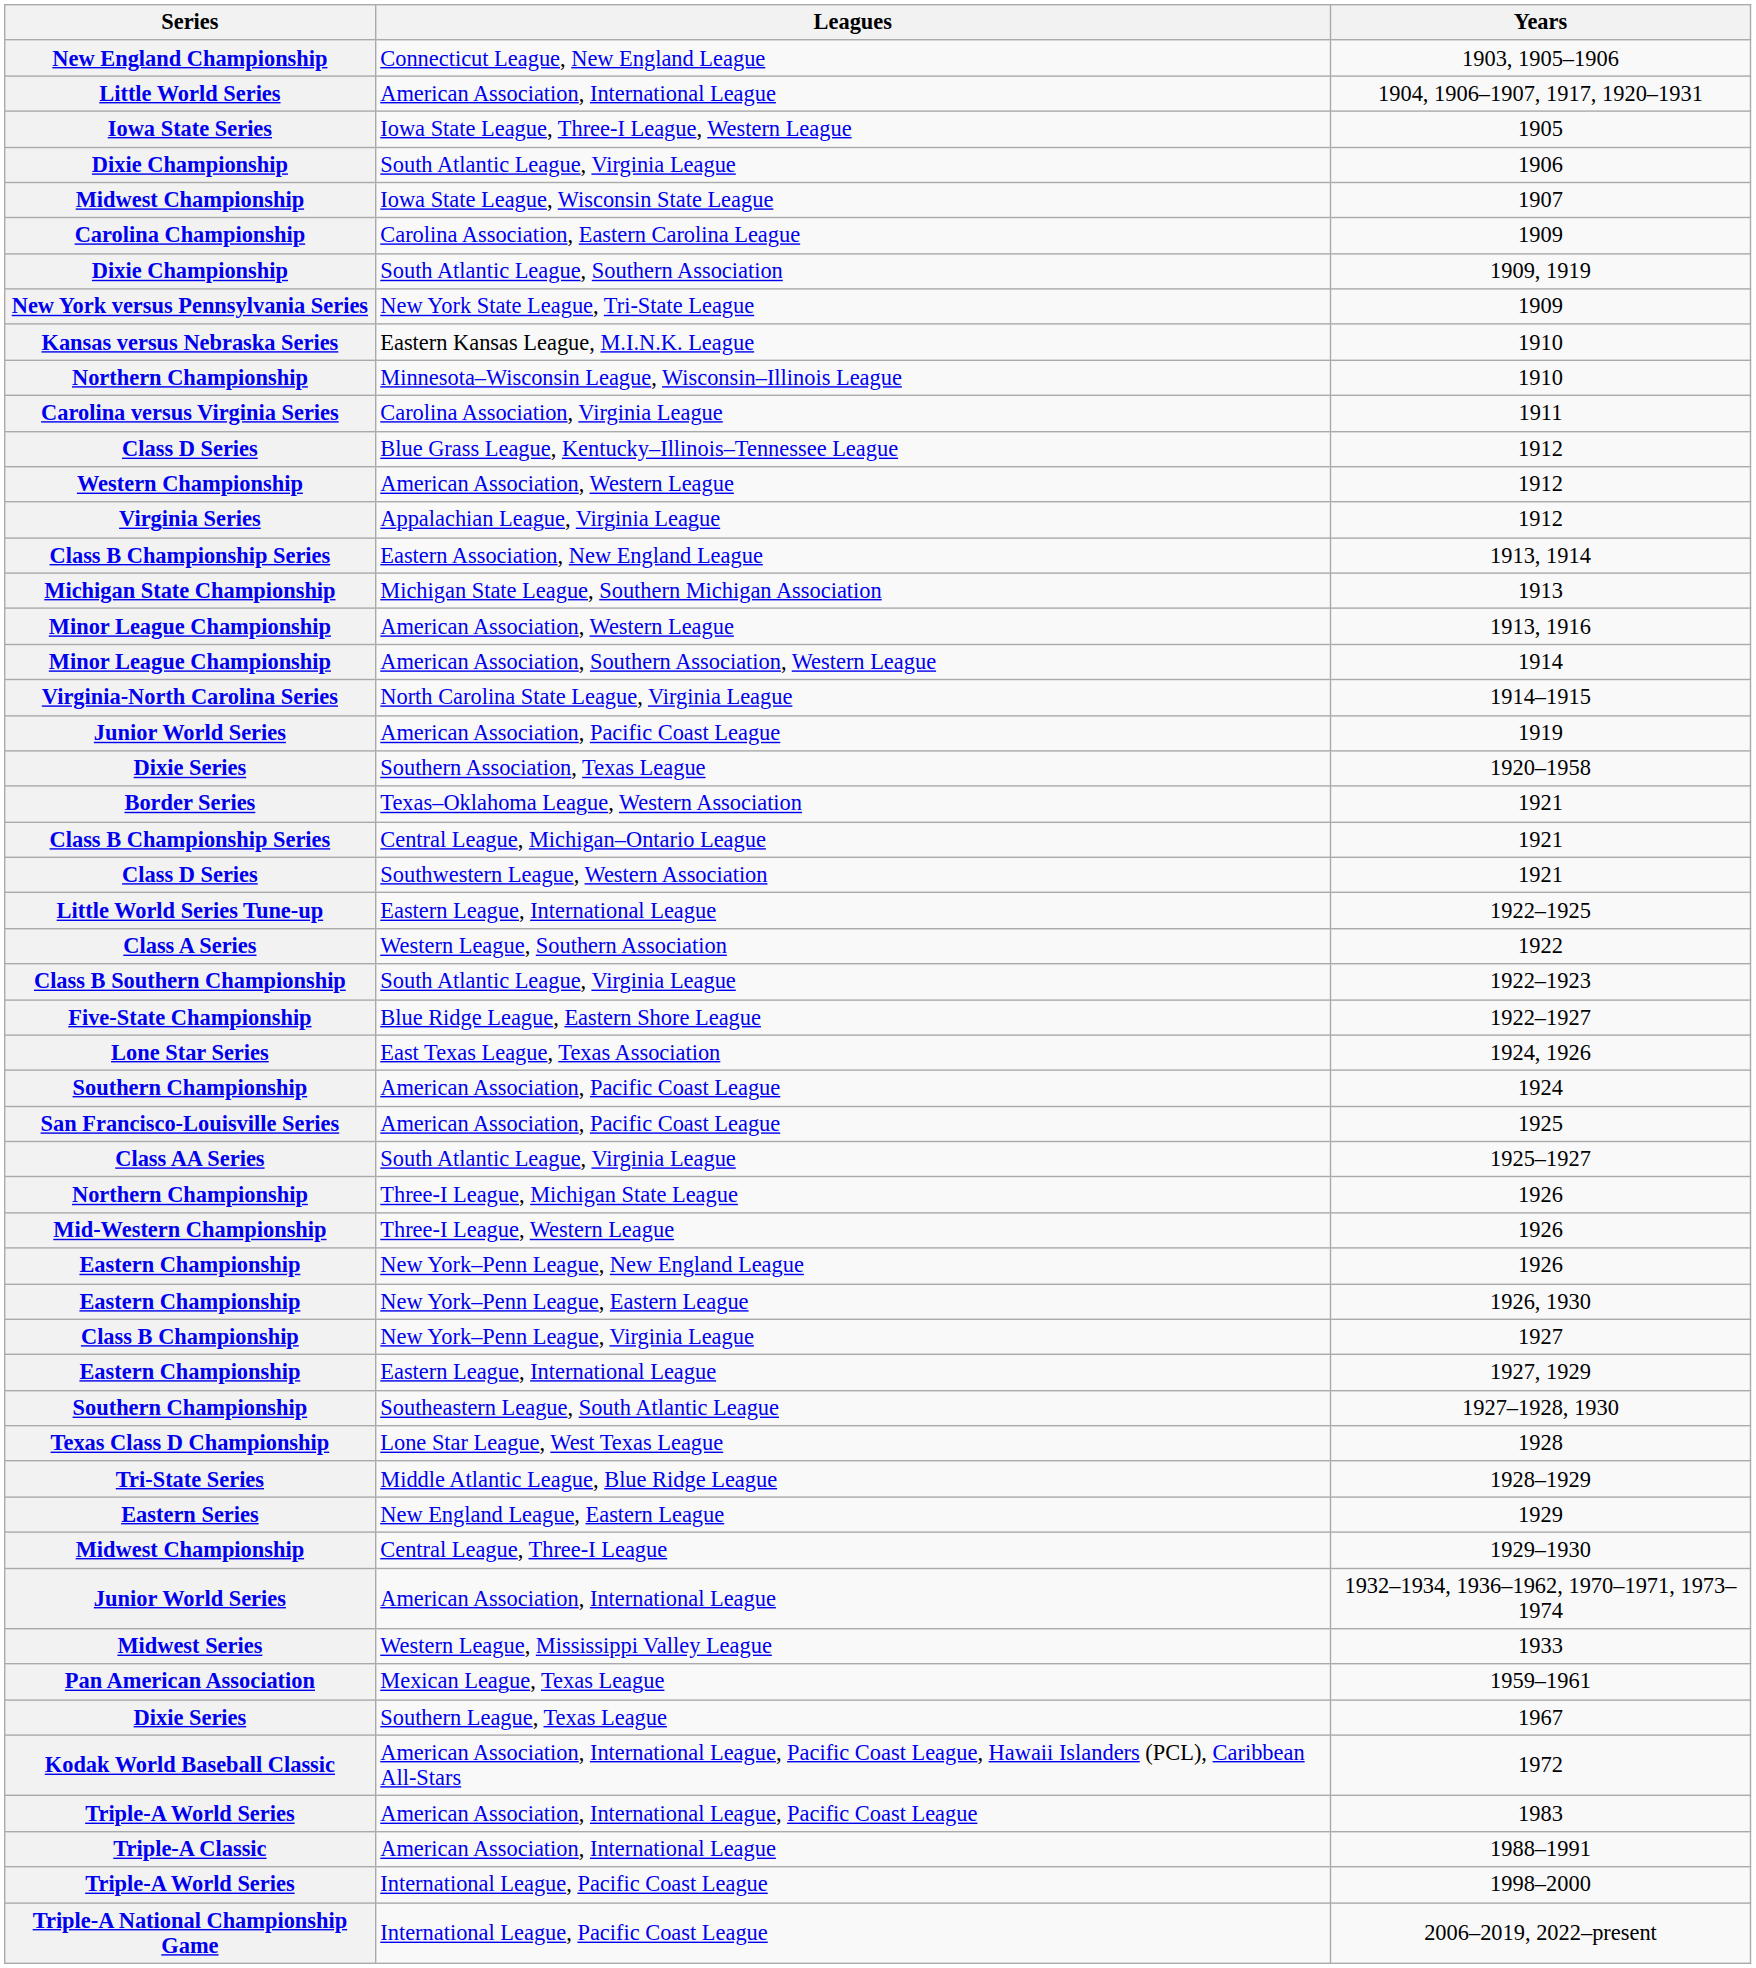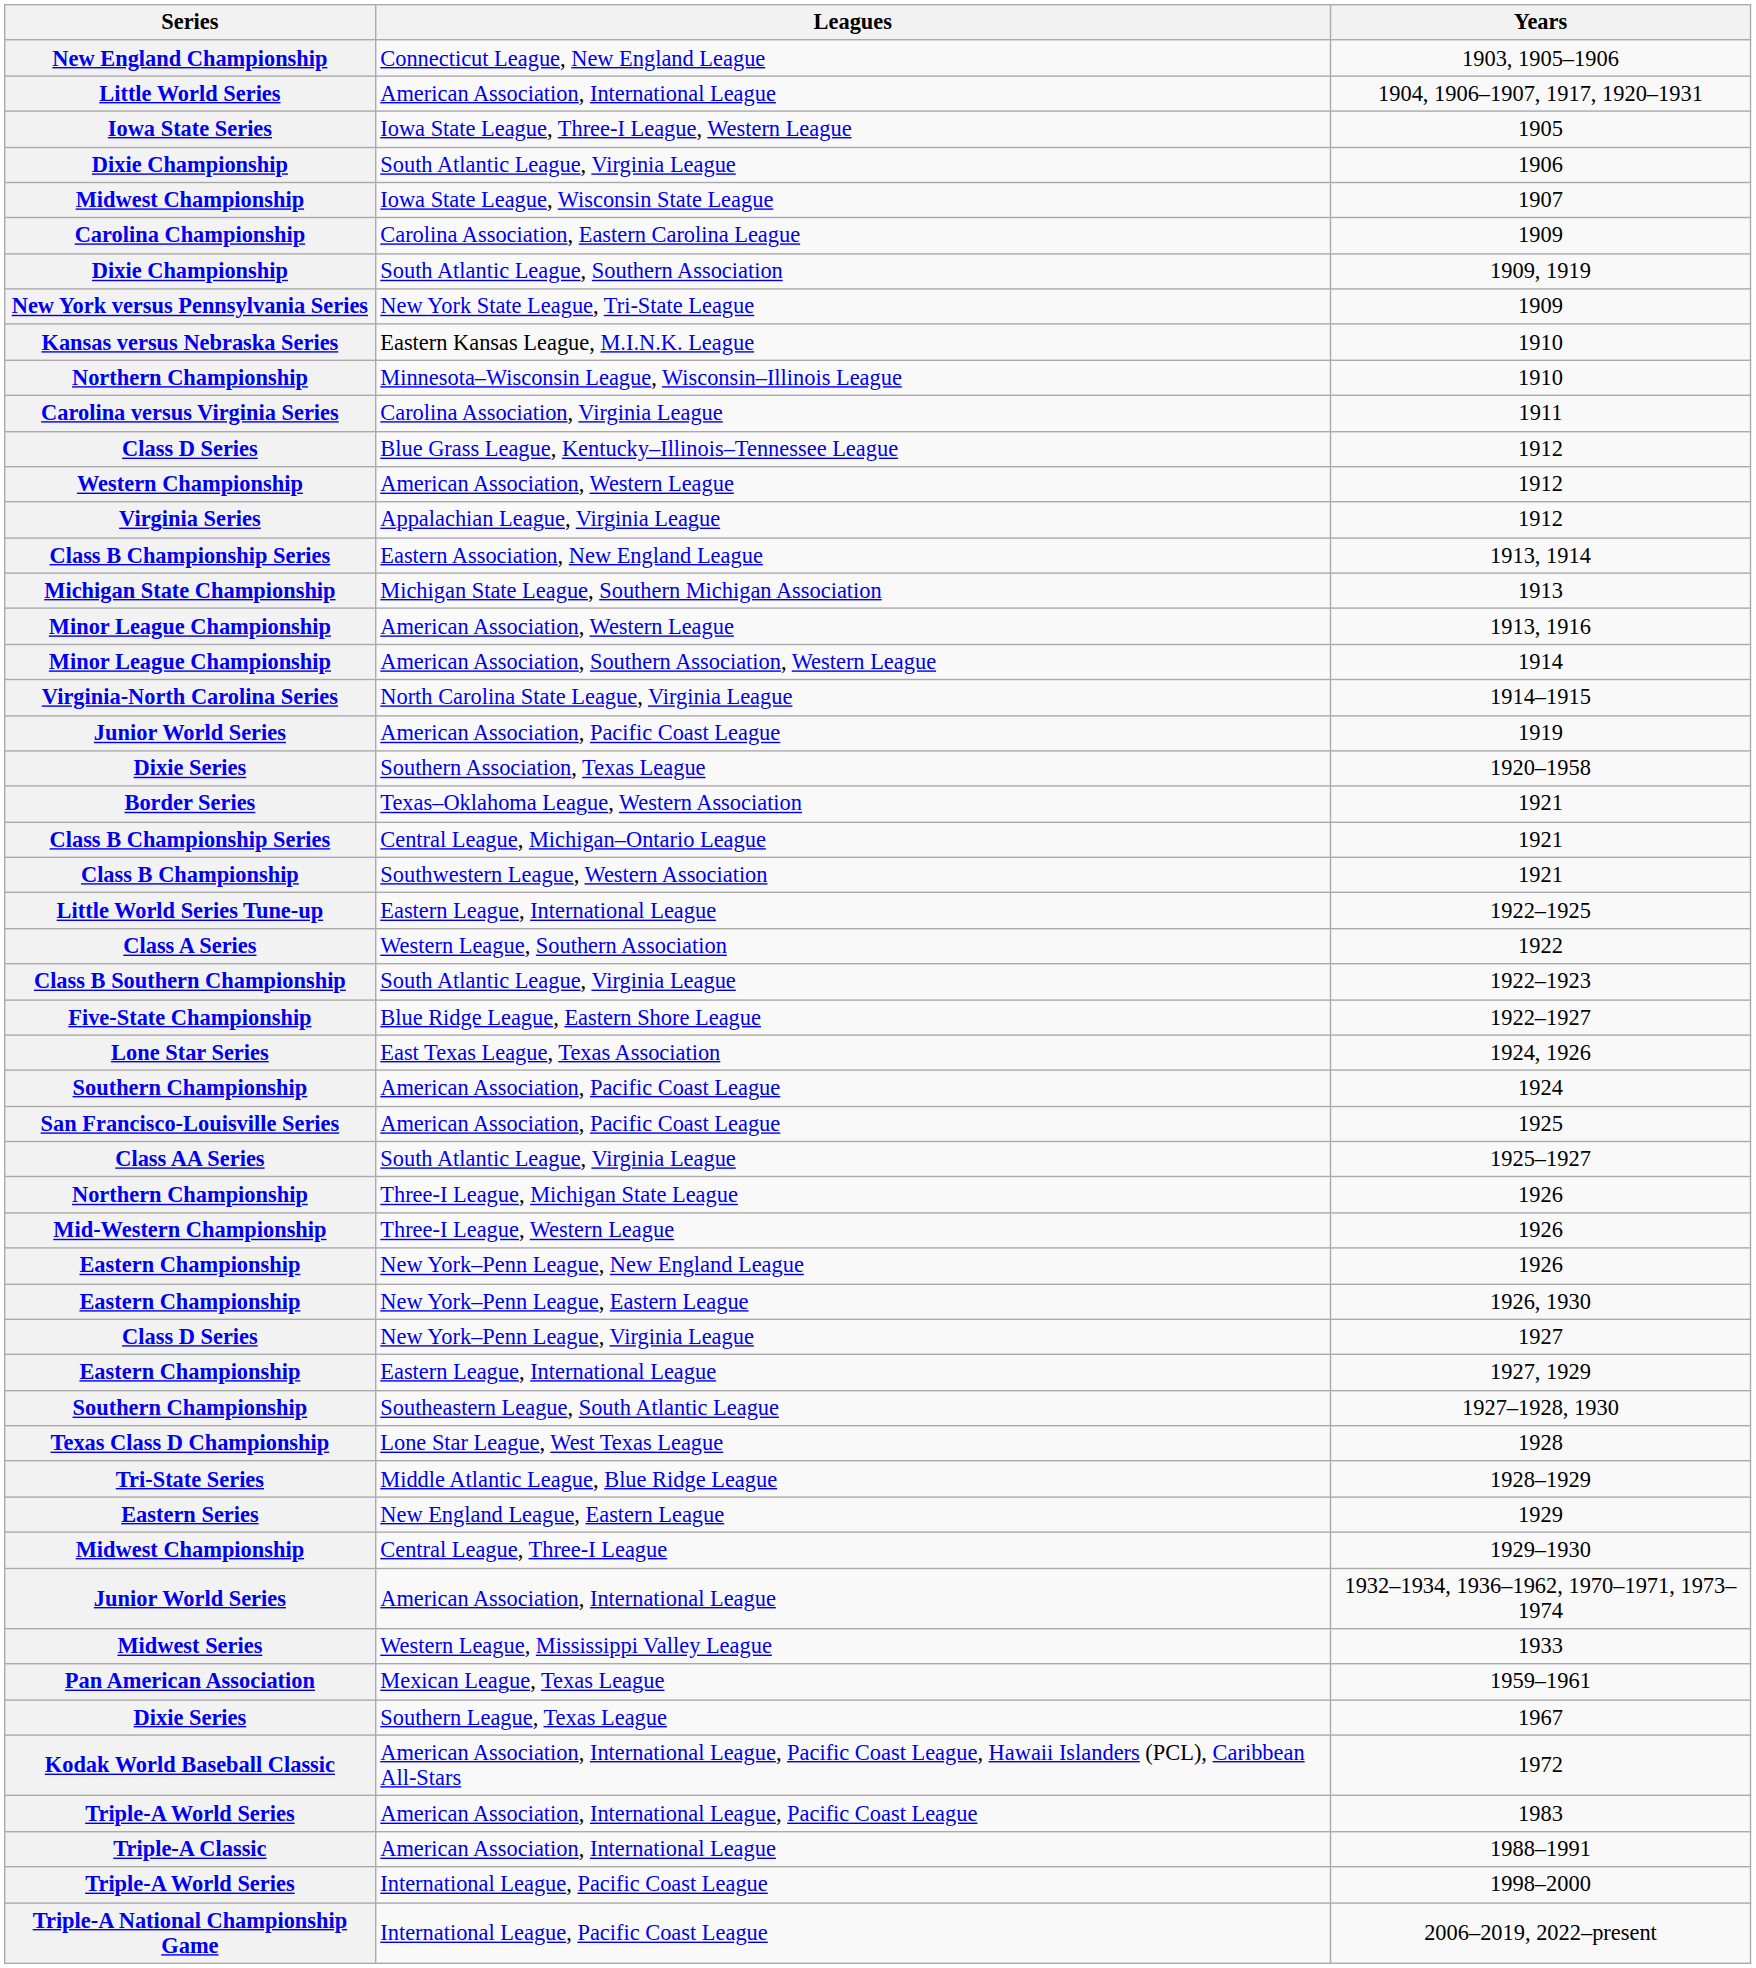(190, 874) Class D Series -> (190, 874) Class B Championship
(190, 1336) Class B Championship -> (190, 1336) Class D Series
